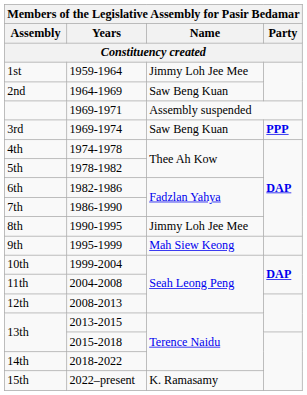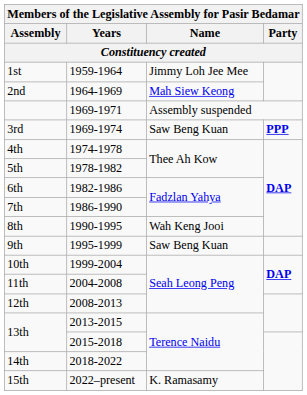(189, 91) Saw Beng Kuan -> (192, 91) Mah Siew Keong
(199, 226) Jimmy Loh Jee Mee -> (186, 226) Wah Keng Jooi
(192, 245) Mah Siew Keong -> (189, 245) Saw Beng Kuan
